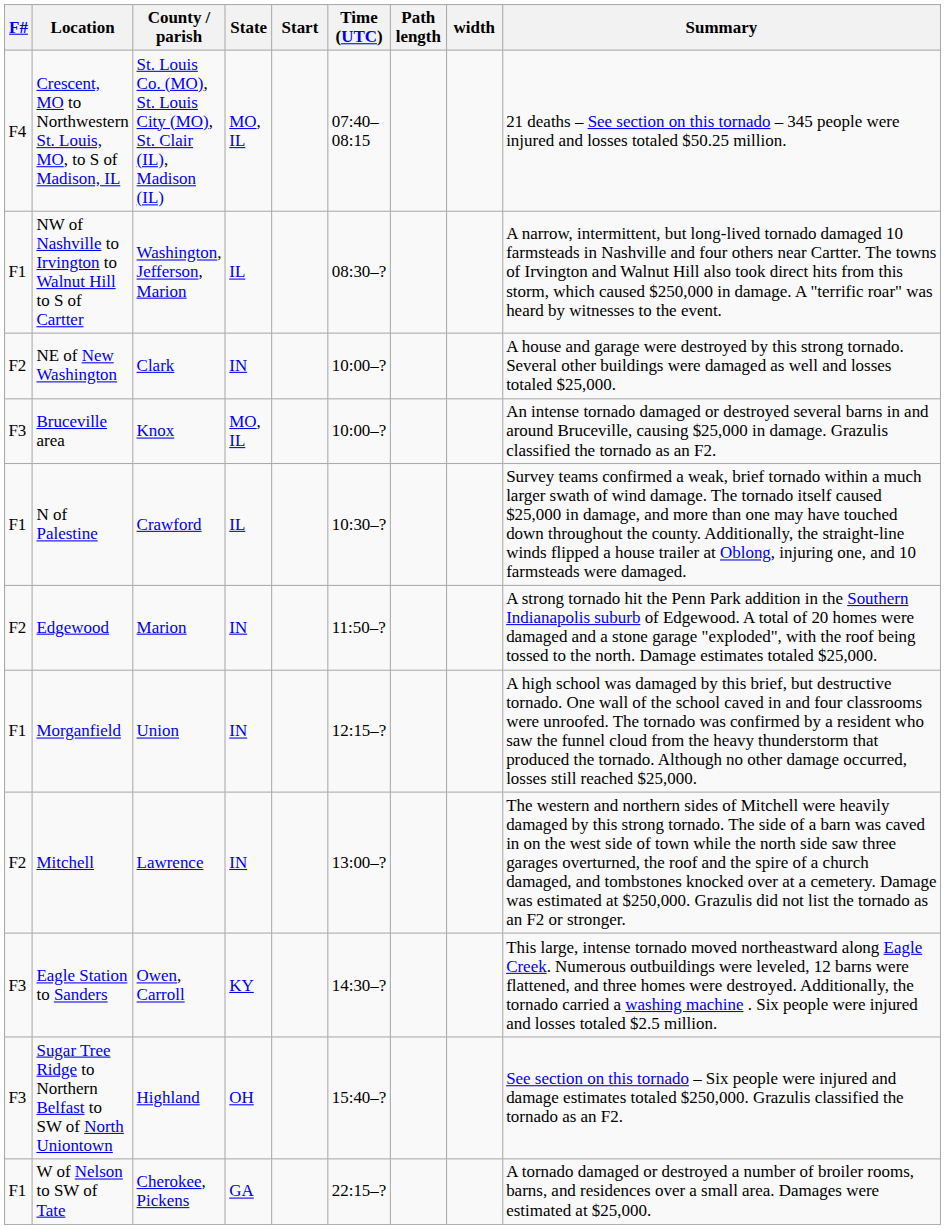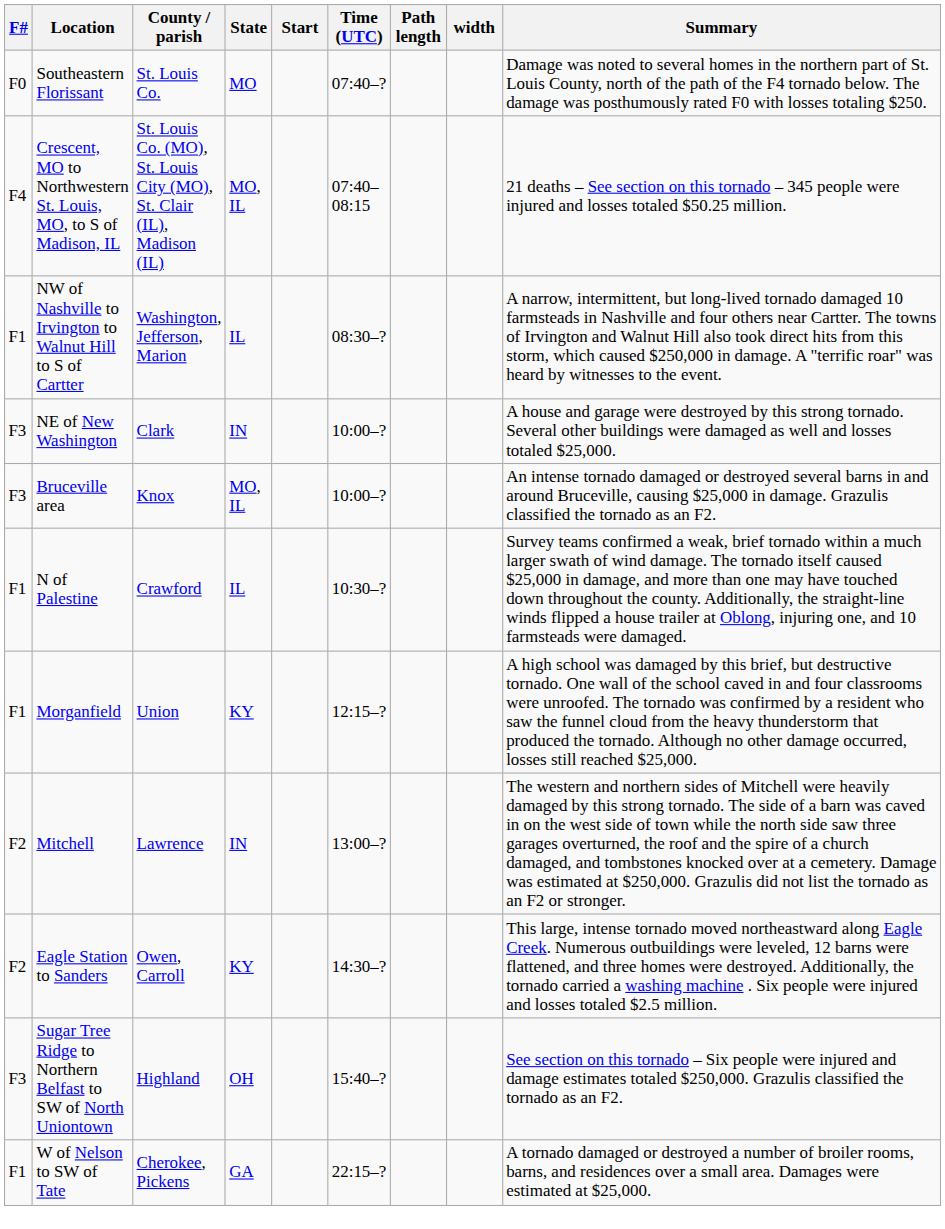+ row: (80, 83)
(17, 365) F2 -> (17, 430) F3
- row: (73, 627)
(238, 730) IN -> (241, 711) KY
(17, 985) F3 -> (17, 965) F2
